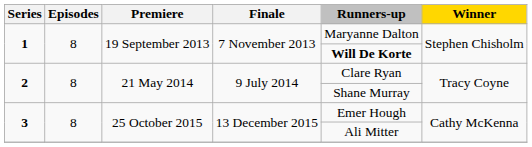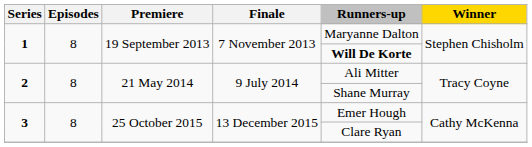(371, 73) Clare Ryan -> (371, 73) Ali Mitter
(371, 132) Ali Mitter -> (371, 132) Clare Ryan
